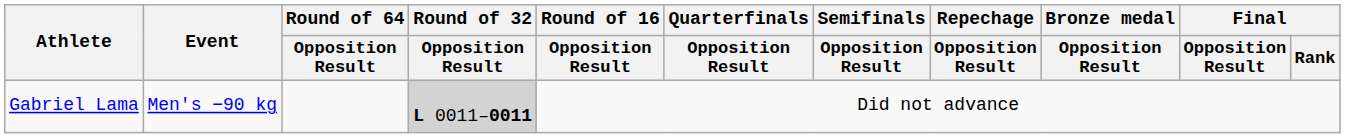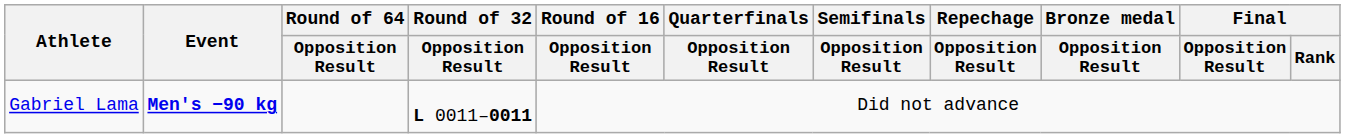(212, 106) normal -> (212, 106) bold
(473, 117) lightgrey background -> (473, 117) no background
